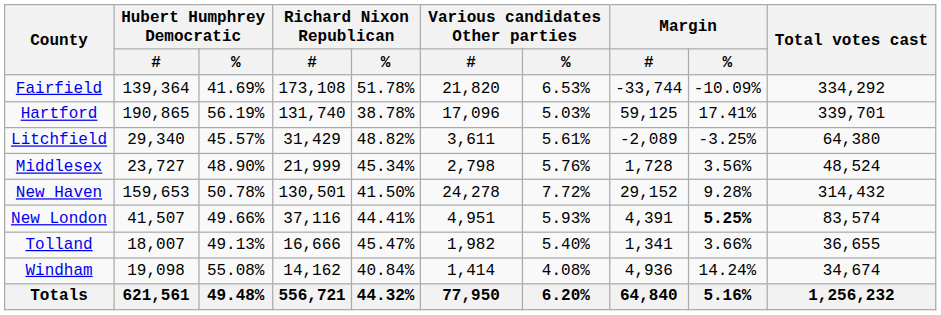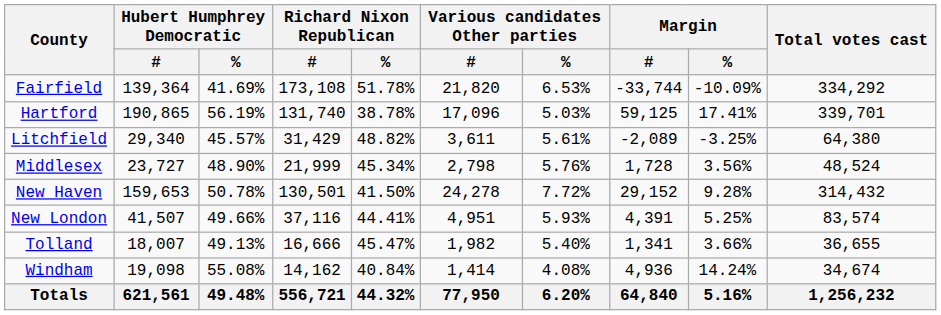(727, 219) bold -> (727, 219) normal
